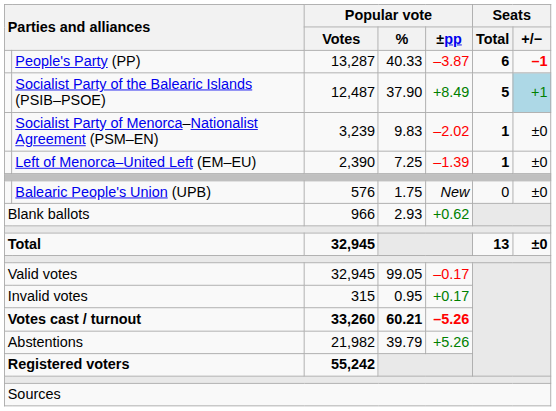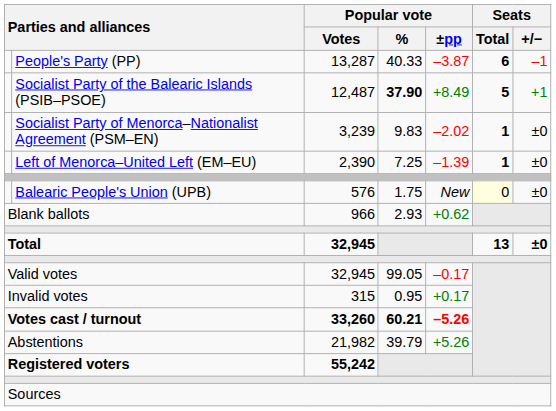(539, 61) bold -> (539, 61) normal
(404, 92) normal -> (404, 92) bold
(539, 92) lightblue background -> (539, 92) no background
(505, 191) no background -> (505, 191) lightyellow background
